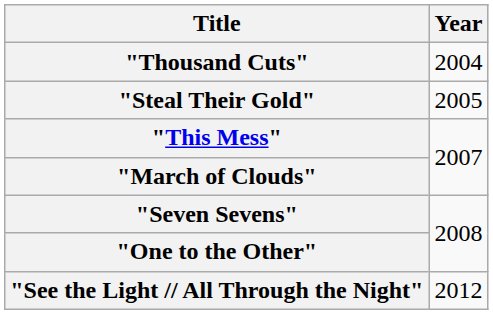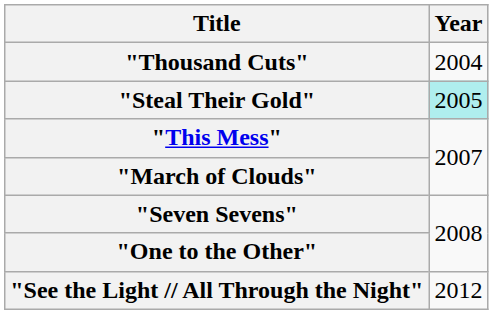(458, 99) no background -> (458, 99) paleturquoise background
